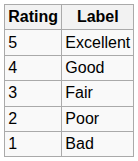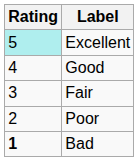(13, 42) no background -> (13, 42) paleturquoise background
(13, 144) normal -> (13, 144) bold
